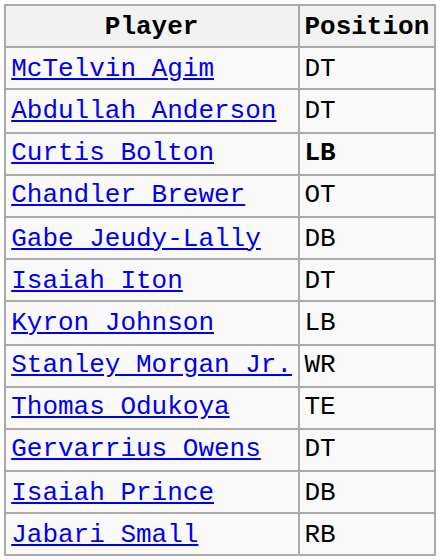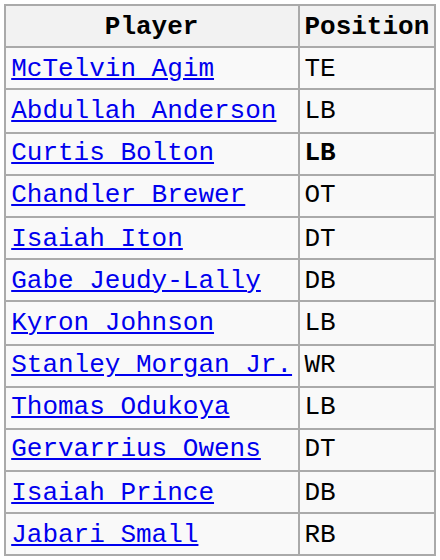(320, 69) DT -> (320, 69) TE
(320, 111) DT -> (320, 111) LB
rows swapped: (97, 280) <-> (136, 238)
(320, 408) TE -> (320, 408) LB
